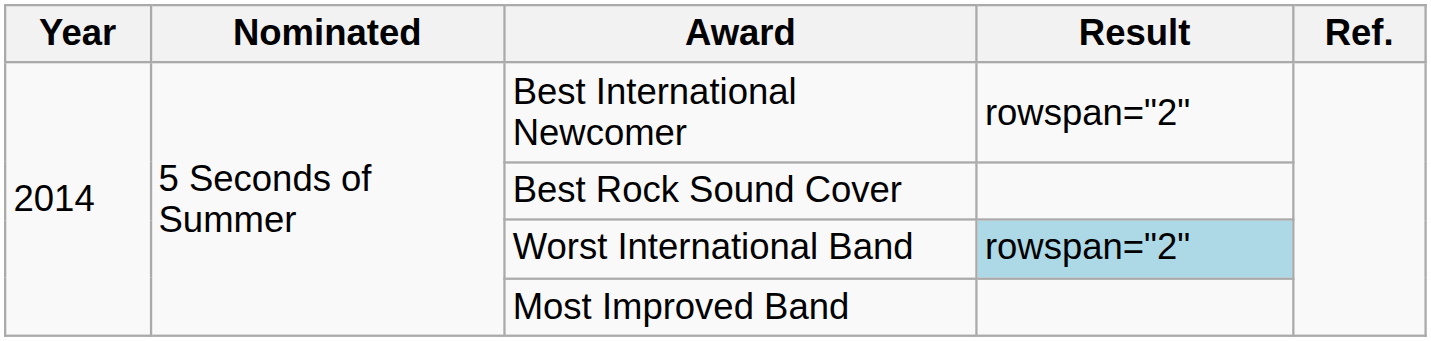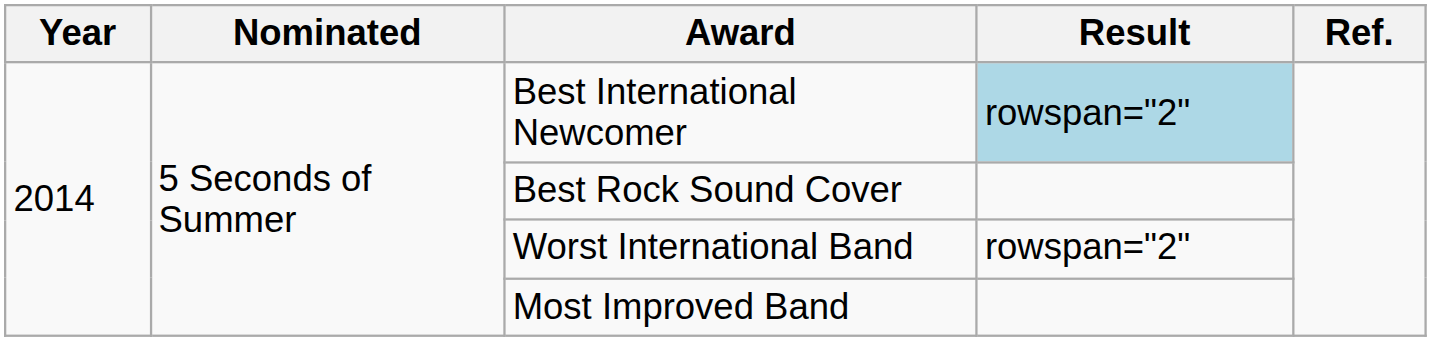(1088, 111) no background -> (1088, 111) lightblue background
(1088, 248) lightblue background -> (1088, 248) no background
